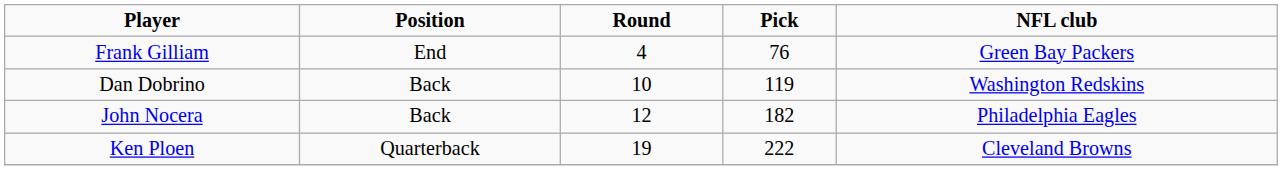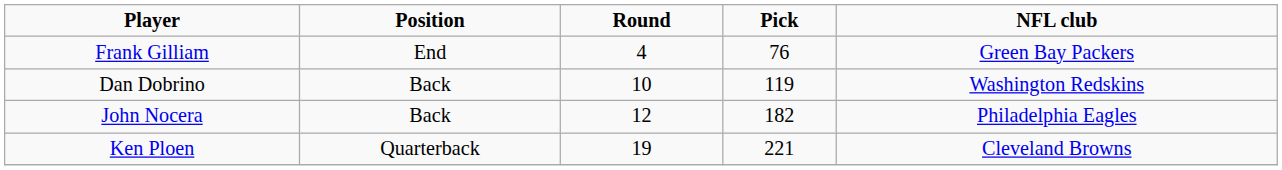(779, 148) 222 -> (779, 148) 221
